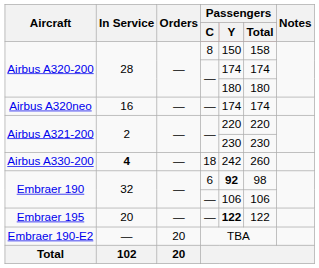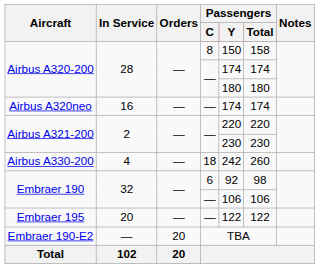(127, 161) bold -> (127, 161) normal
(231, 180) bold -> (231, 180) normal
(231, 217) bold -> (231, 217) normal
